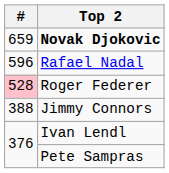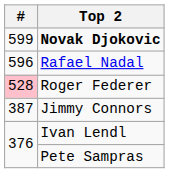(21, 40) 659 -> (21, 40) 599
(21, 110) 388 -> (21, 110) 387
